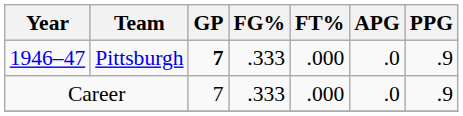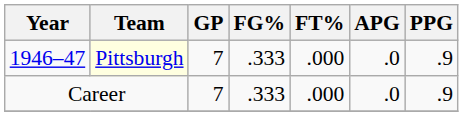(139, 58) no background -> (139, 58) lightyellow background
(218, 58) bold -> (218, 58) normal
